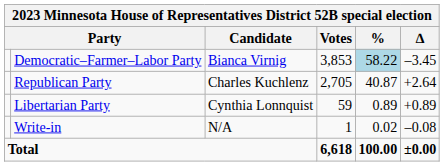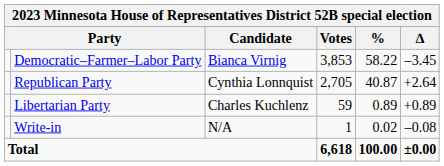(381, 60) lightblue background -> (381, 60) no background
(258, 82) Charles Kuchlenz -> (261, 82) Cynthia Lonnquist
(261, 104) Cynthia Lonnquist -> (258, 104) Charles Kuchlenz
